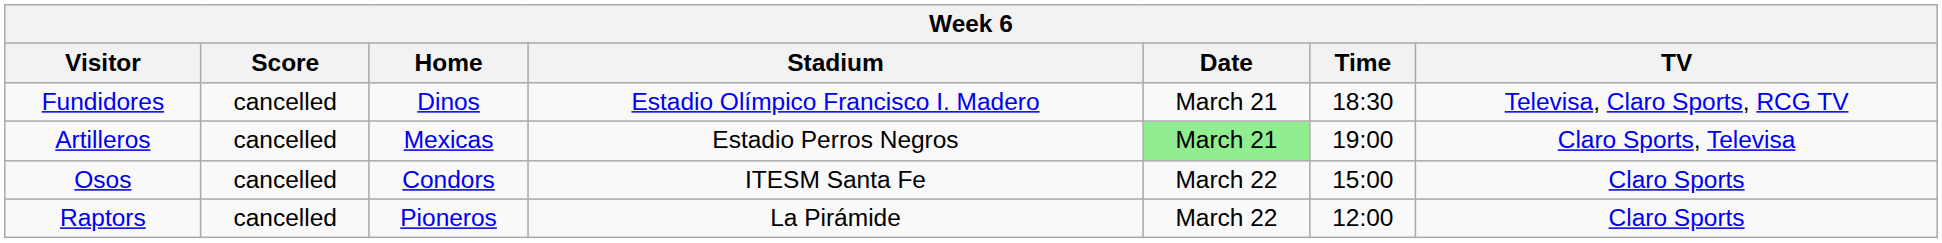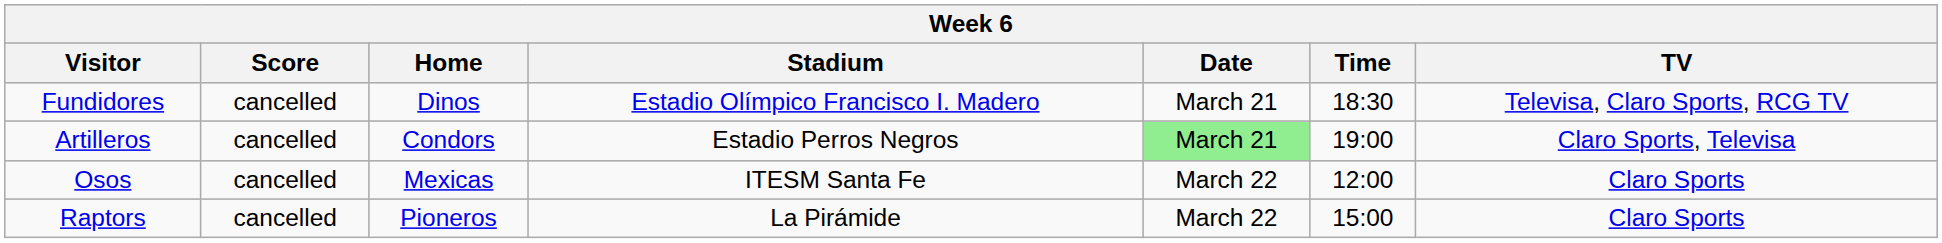(449, 140) Mexicas -> (449, 140) Condors
(449, 179) Condors -> (449, 179) Mexicas
(1363, 179) 15:00 -> (1363, 179) 12:00
(1363, 218) 12:00 -> (1363, 218) 15:00
